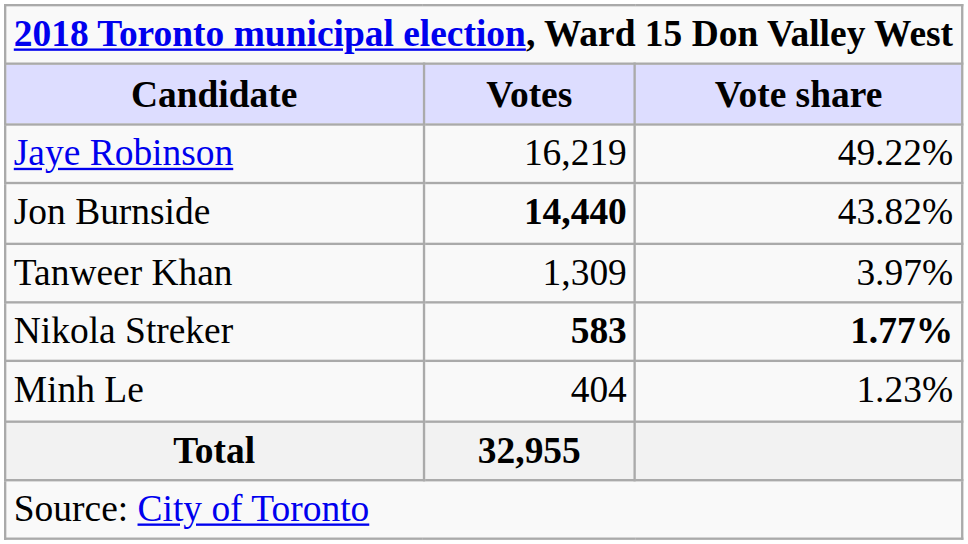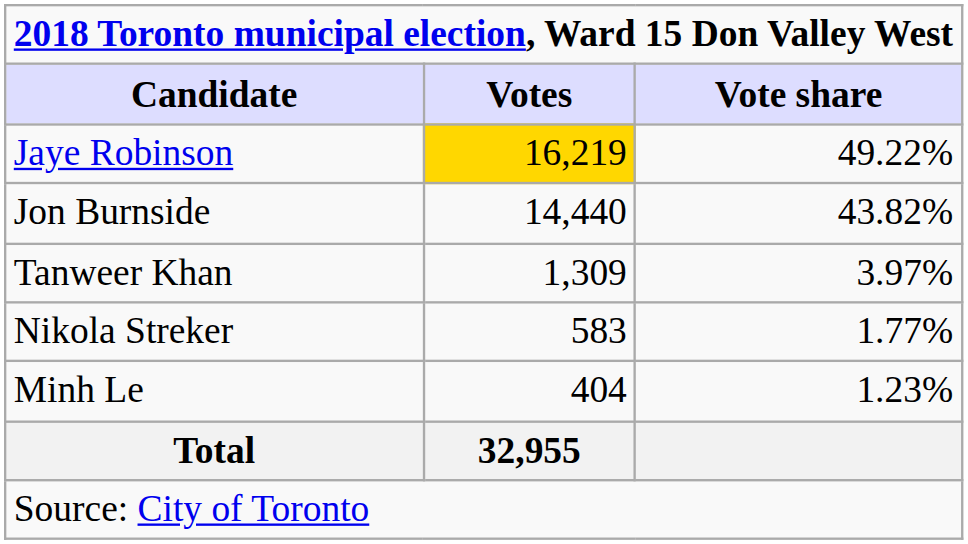(575, 152) no background -> (575, 152) gold background
(575, 212) bold -> (575, 212) normal
(599, 331) bold -> (599, 331) normal
(902, 331) bold -> (905, 331) normal
